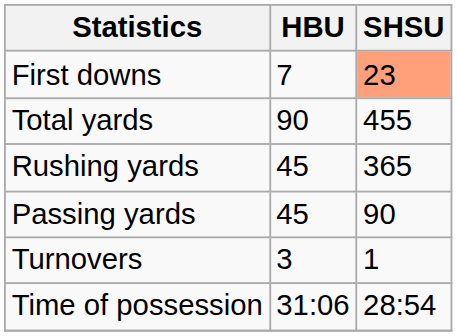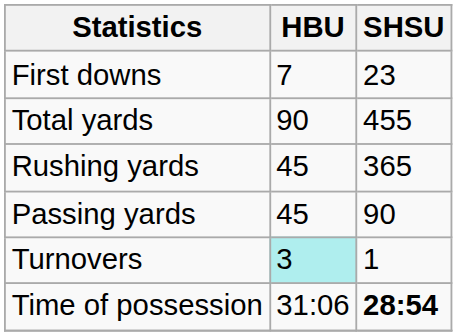(379, 74) lightsalmon background -> (379, 74) no background
(284, 259) no background -> (284, 259) paleturquoise background
(400, 306) normal -> (401, 306) bold
